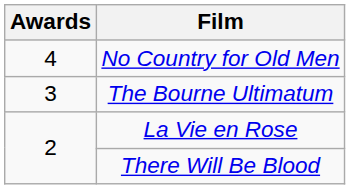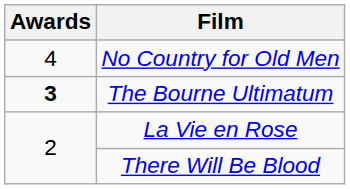(50, 93) normal -> (50, 93) bold
